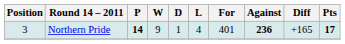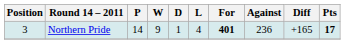(138, 30) bold -> (138, 30) normal
(227, 30) normal -> (227, 30) bold
(264, 30) bold -> (264, 30) normal
